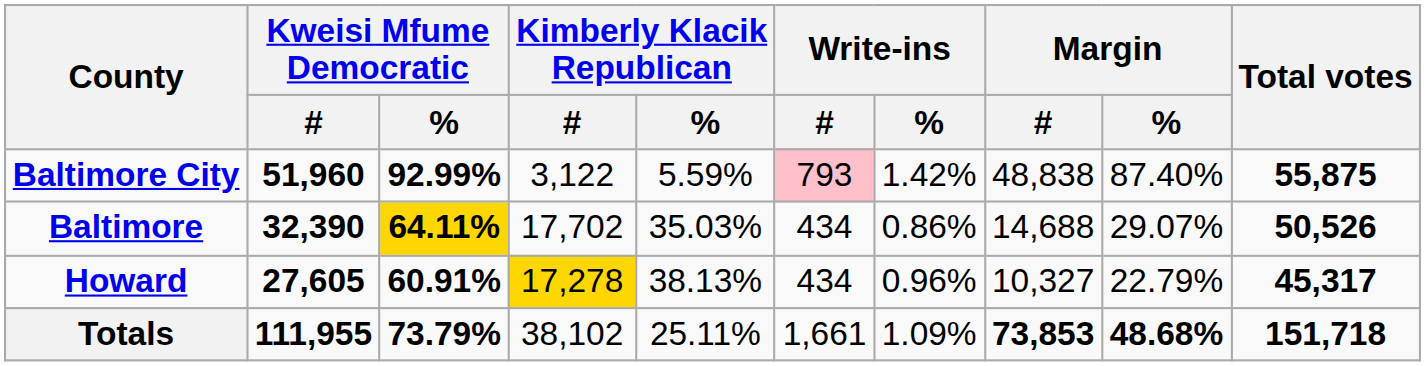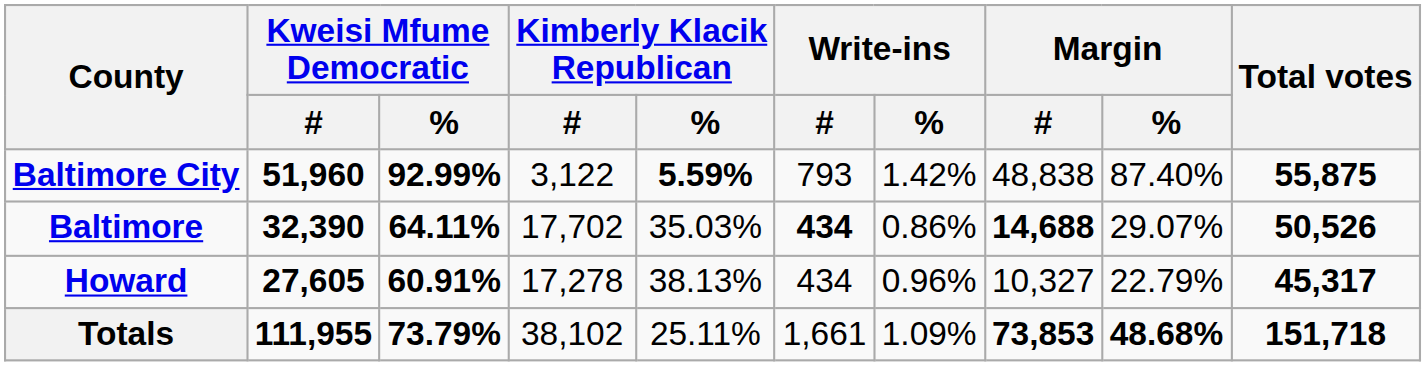(705, 174) normal -> (705, 174) bold
(825, 174) pink background -> (825, 174) no background
(444, 227) gold background -> (444, 227) no background
(825, 227) normal -> (825, 227) bold
(1043, 227) normal -> (1043, 227) bold
(572, 280) gold background -> (572, 280) no background
